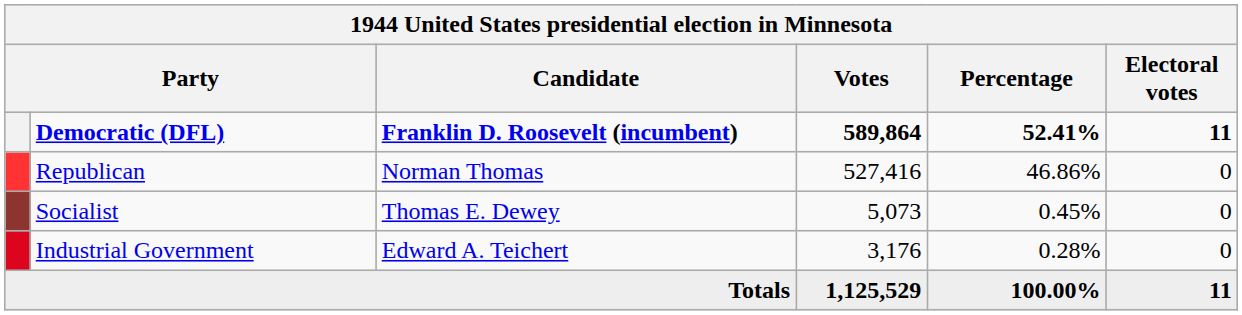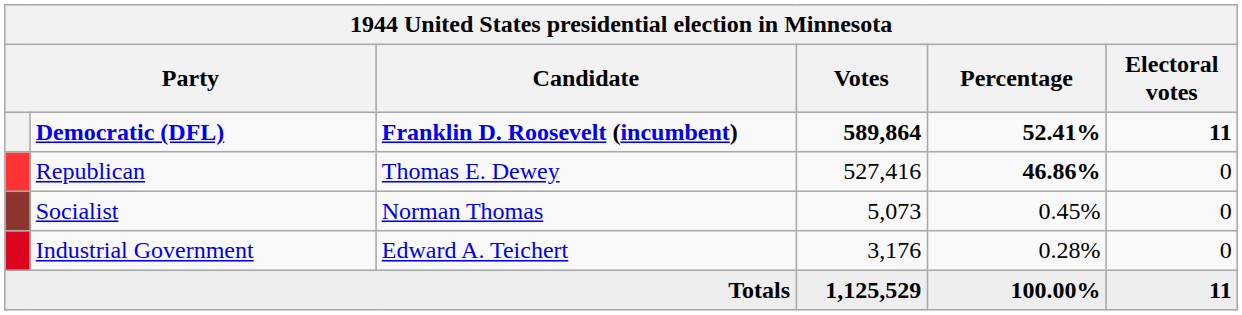(463, 171) Norman Thomas -> (471, 171) Thomas E. Dewey
(1064, 171) normal -> (1062, 171) bold
(471, 211) Thomas E. Dewey -> (463, 211) Norman Thomas
